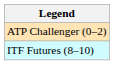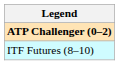(57, 31) normal -> (59, 31) bold
